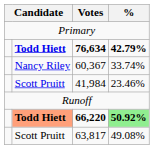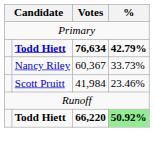(128, 65) 33.74% -> (128, 65) 33.73%
(40, 118) lightsalmon background -> (40, 118) no background
- row: (90, 135)
